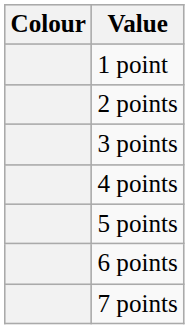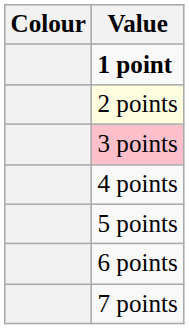(133, 64) normal -> (135, 64) bold
(138, 104) no background -> (138, 104) lightyellow background
(138, 143) no background -> (138, 143) pink background
